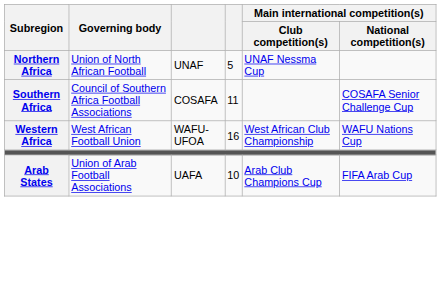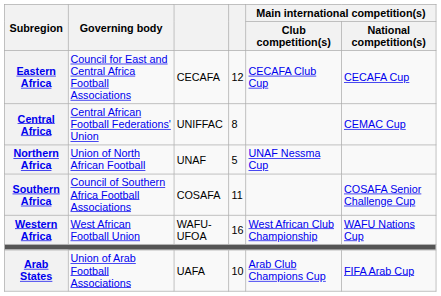+ row: (36, 77)
+ row: (36, 125)
